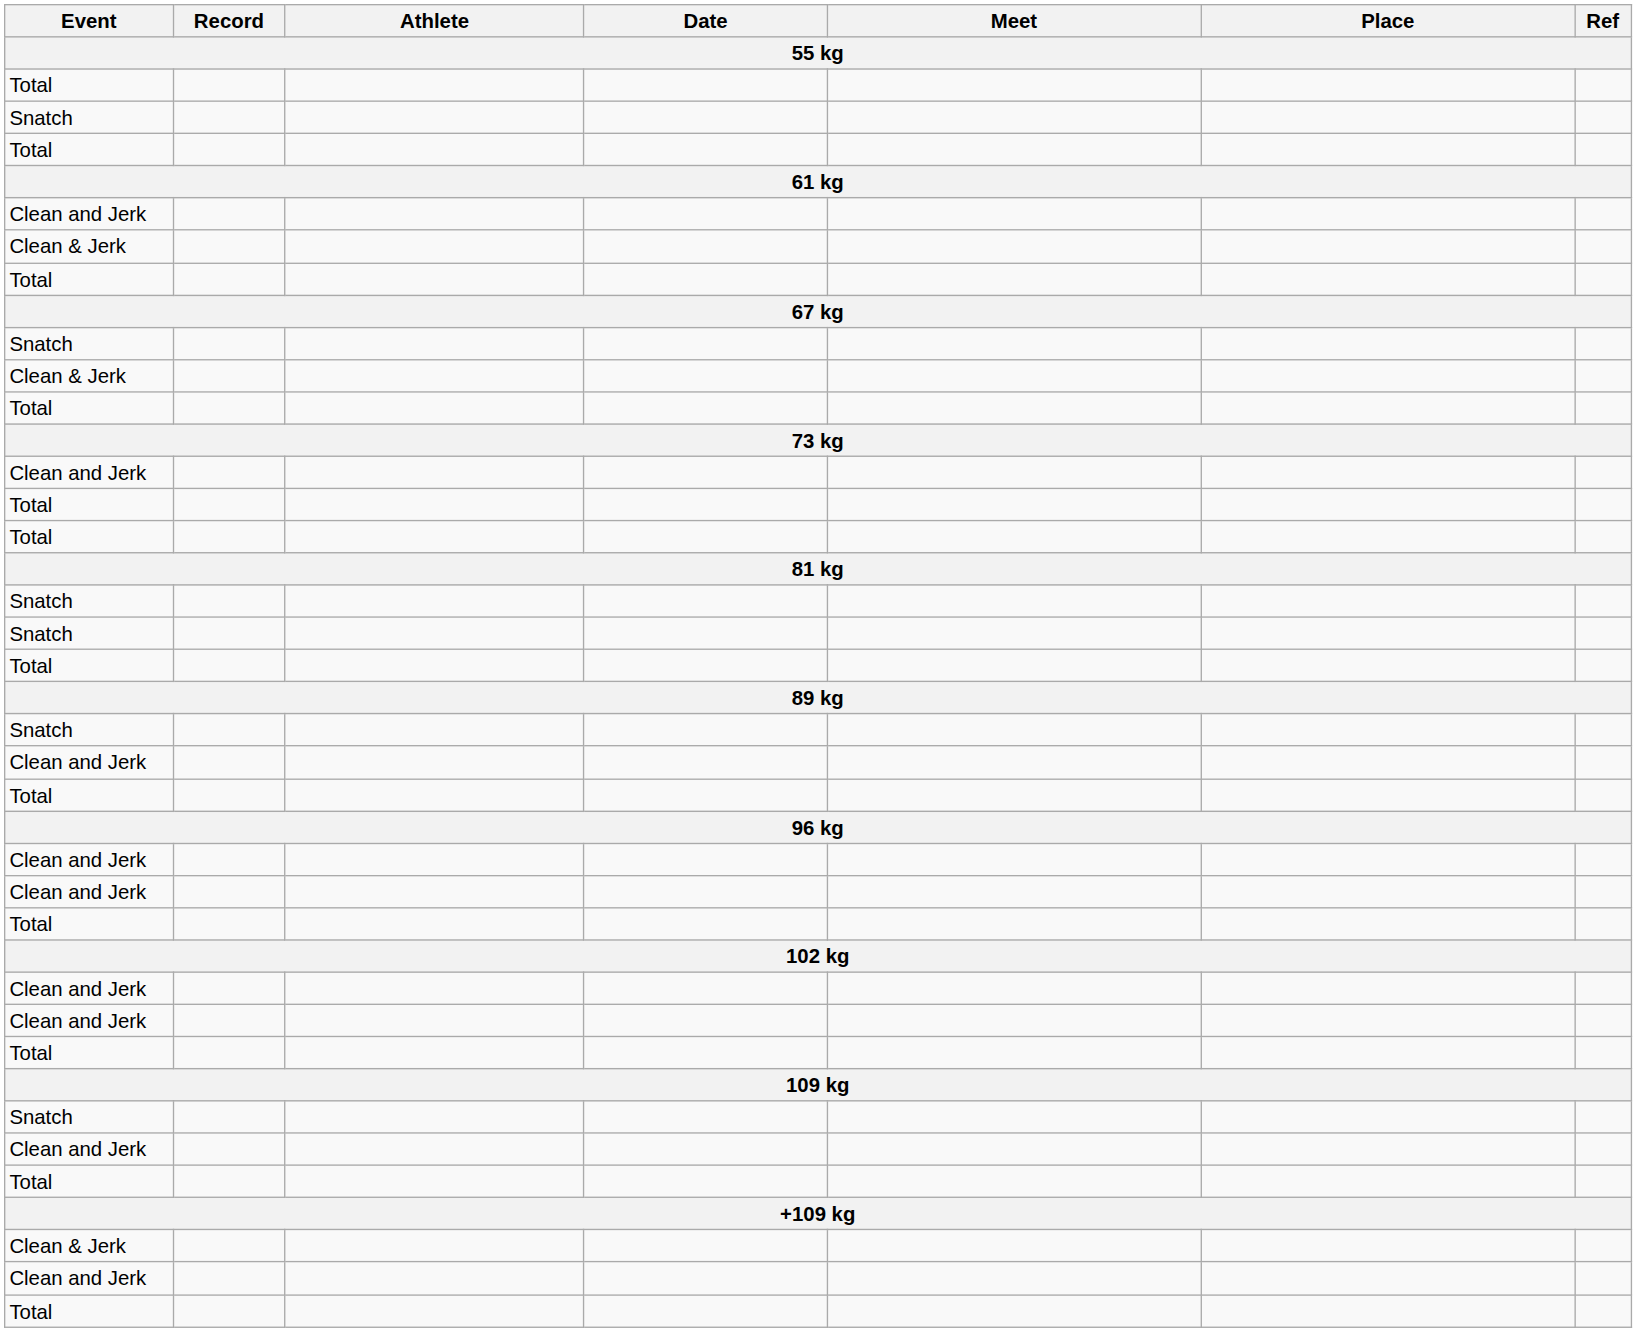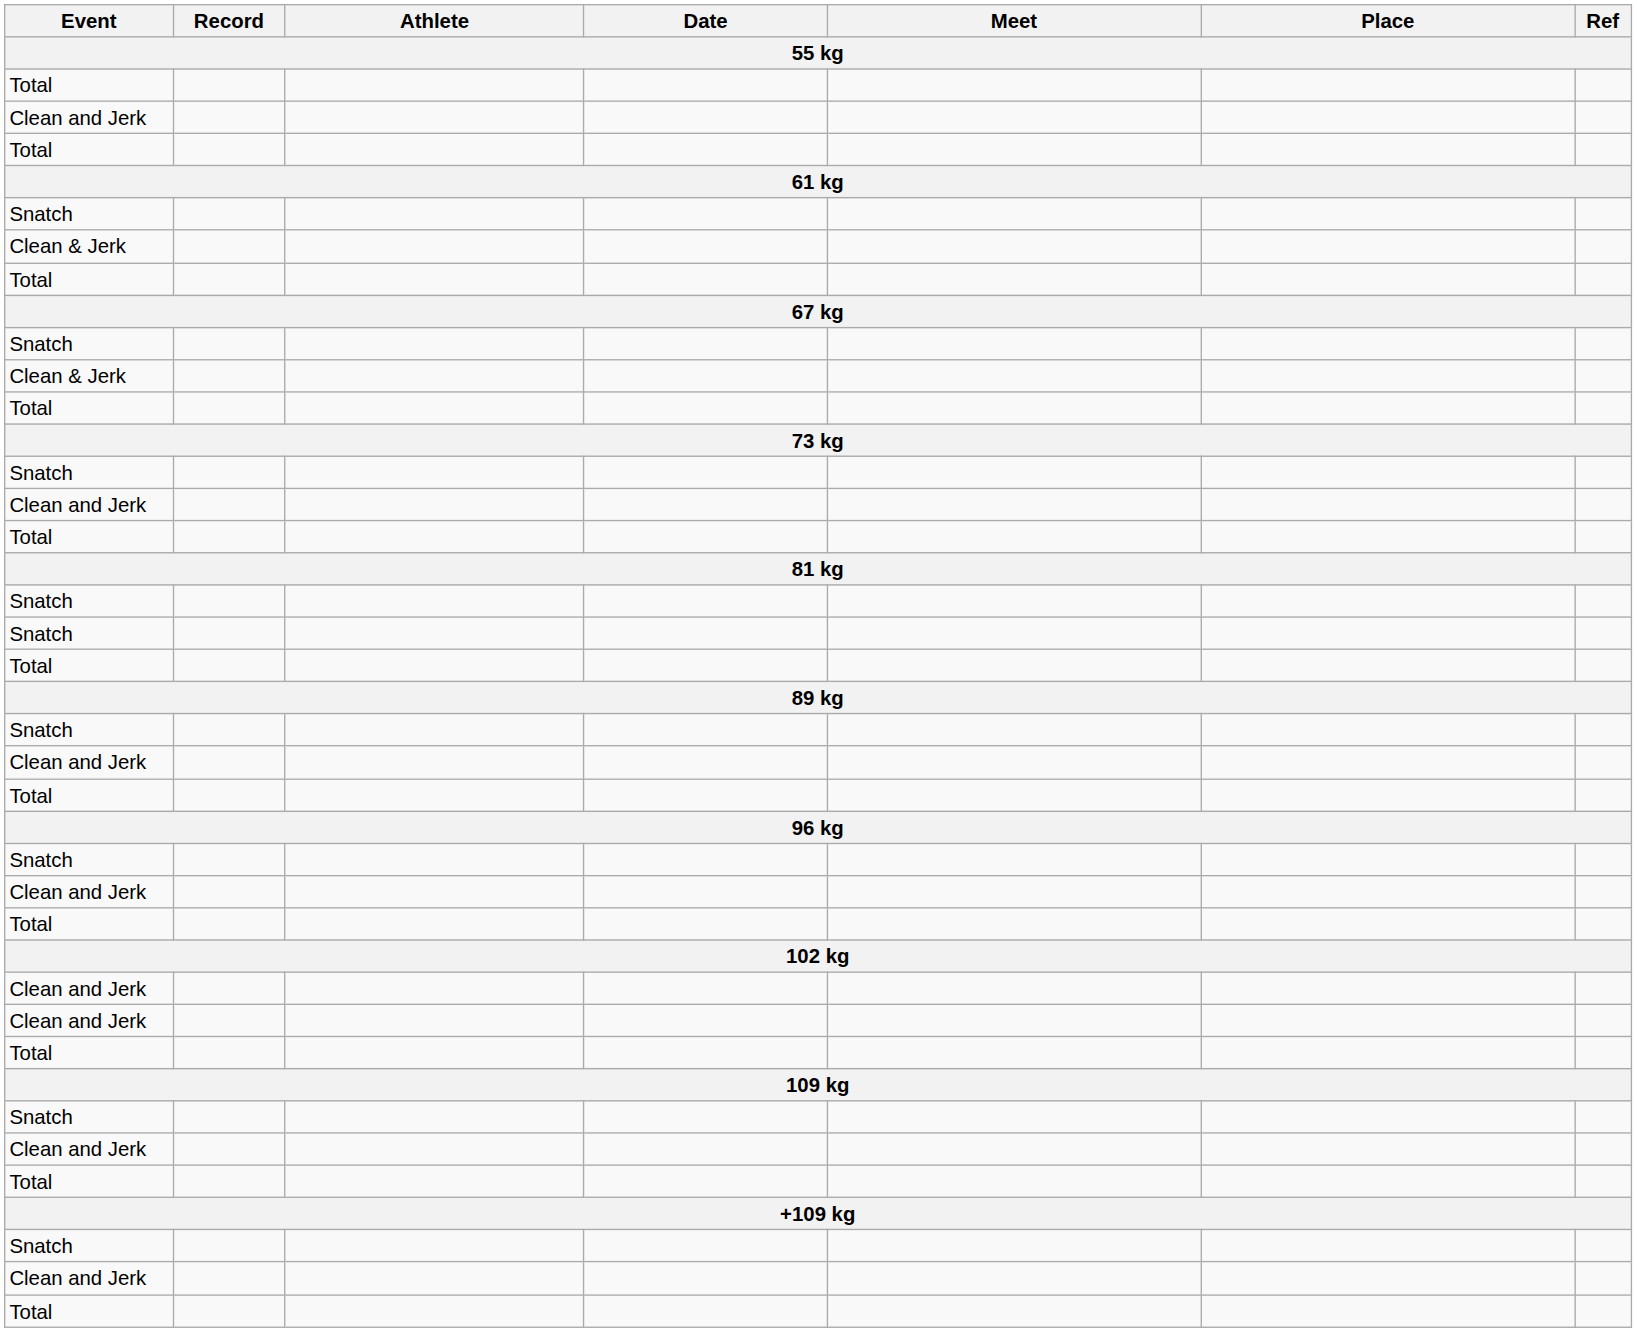(41, 118) Snatch -> (78, 118) Clean and Jerk
(78, 214) Clean and Jerk -> (41, 214) Snatch
(78, 472) Clean and Jerk -> (41, 472) Snatch
(31, 505) Total -> (78, 505) Clean and Jerk
(78, 859) Clean and Jerk -> (41, 859) Snatch
(68, 1246) Clean & Jerk -> (41, 1246) Snatch
